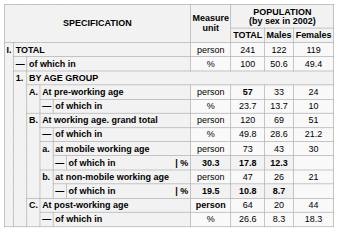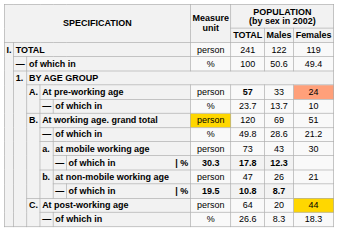(314, 92) no background -> (314, 92) lightsalmon background
(211, 120) no background -> (211, 120) gold background
(211, 205) bold -> (211, 205) normal
(314, 205) no background -> (314, 205) gold background
